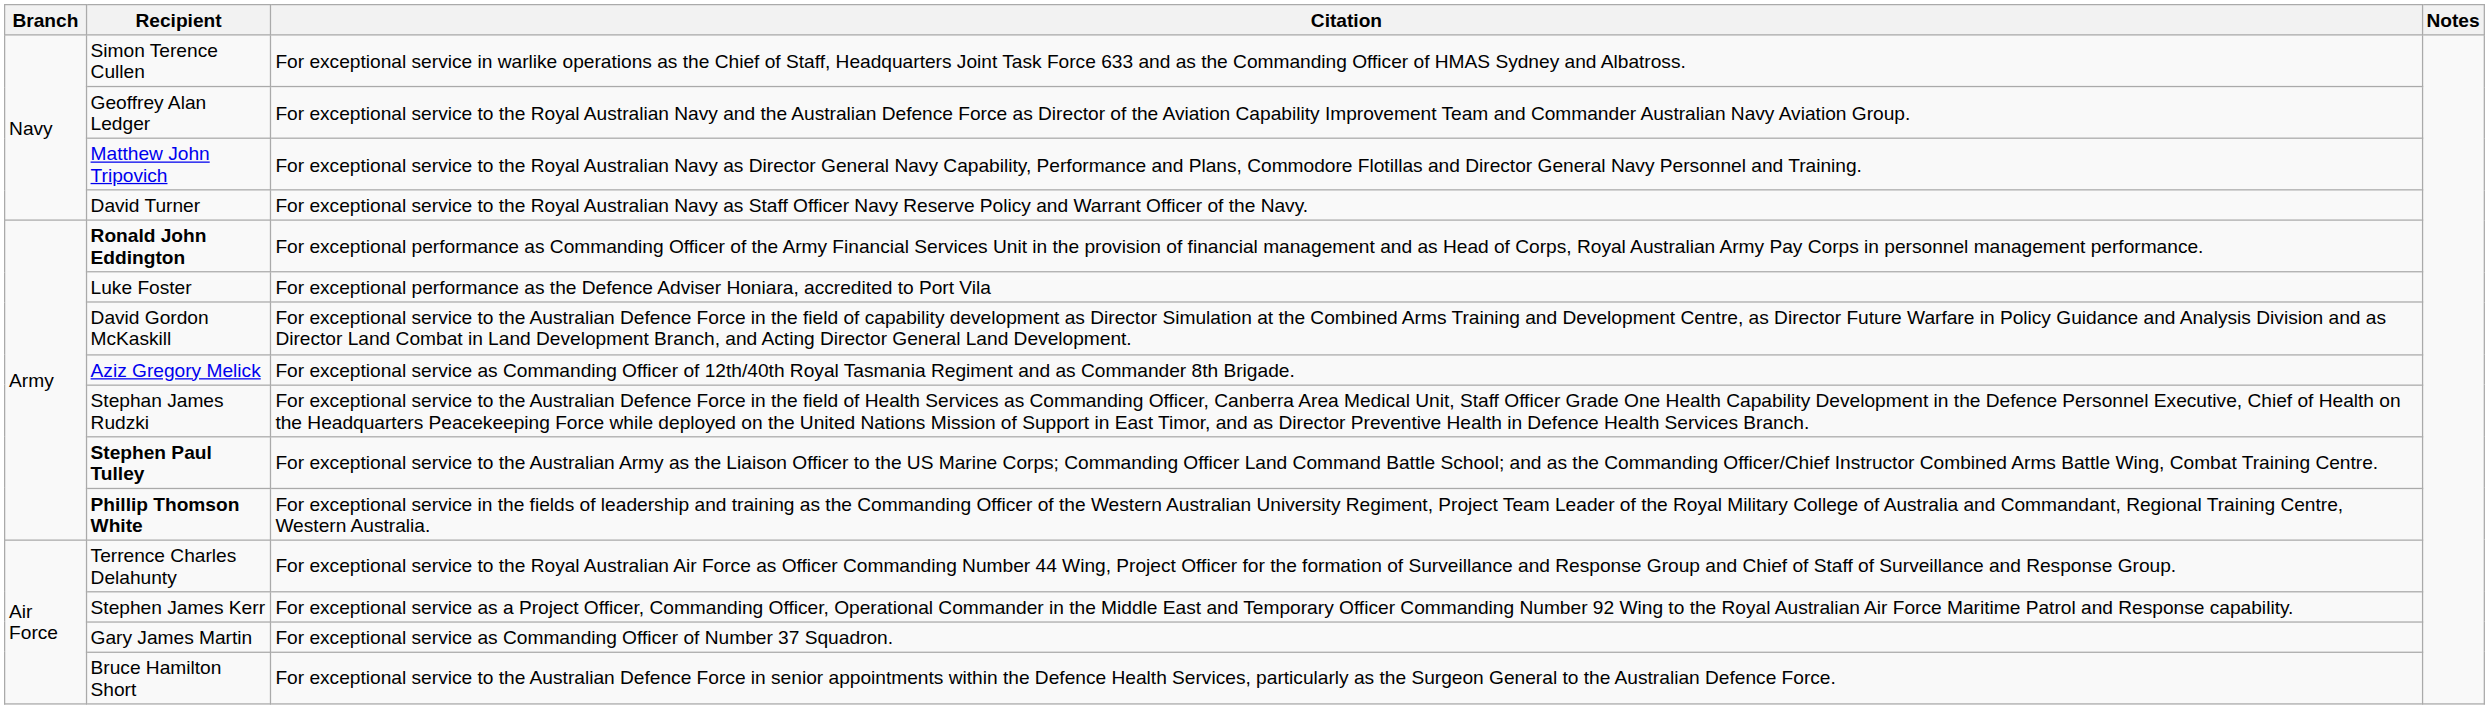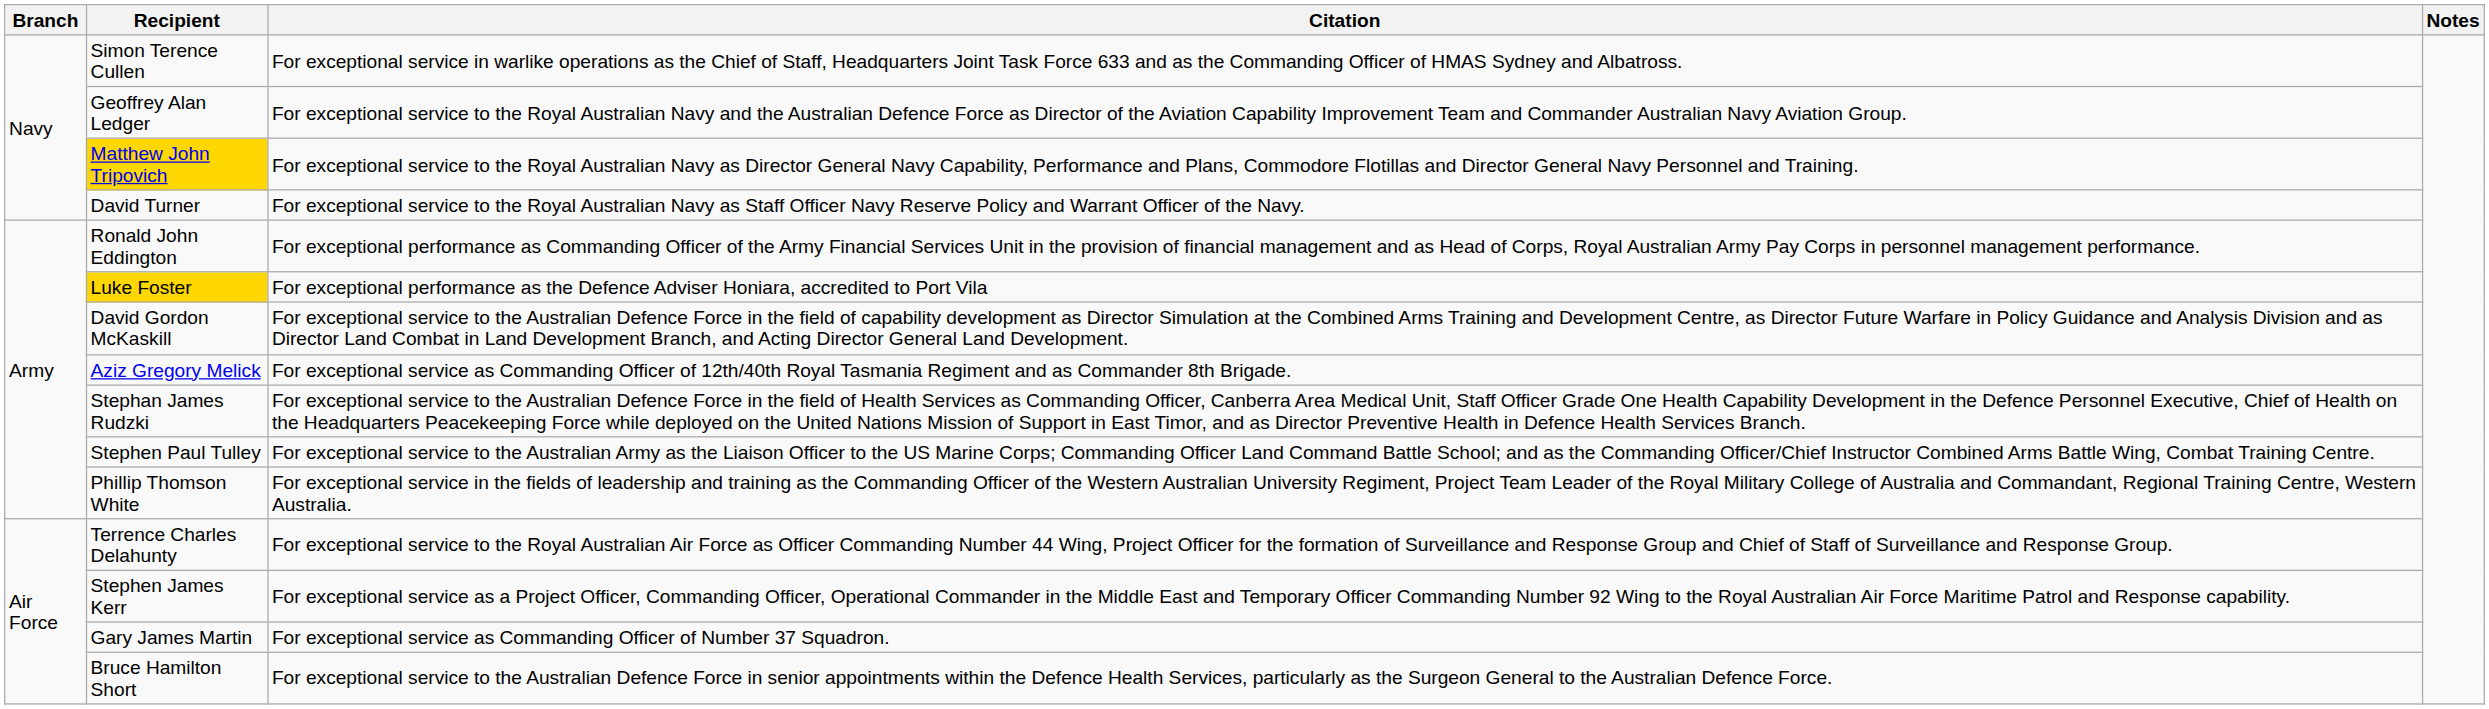(150, 164) no background -> (150, 164) gold background
(149, 247) bold -> (144, 247) normal
(141, 288) no background -> (141, 288) gold background
(151, 462) bold -> (176, 452) normal
(165, 514) bold -> (158, 493) normal
